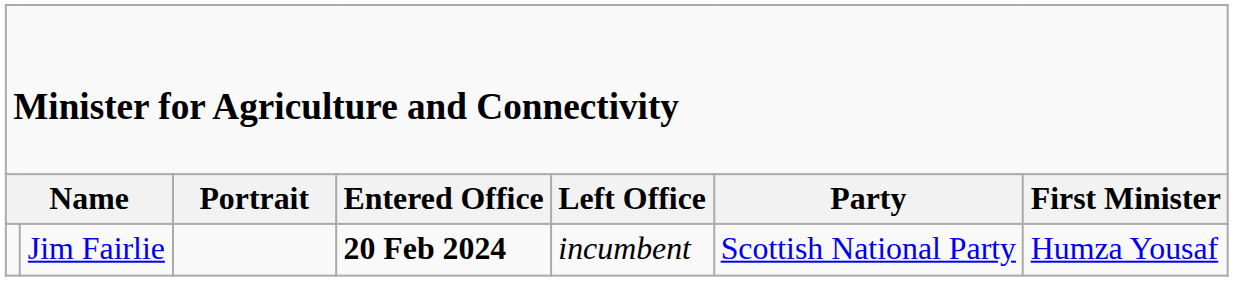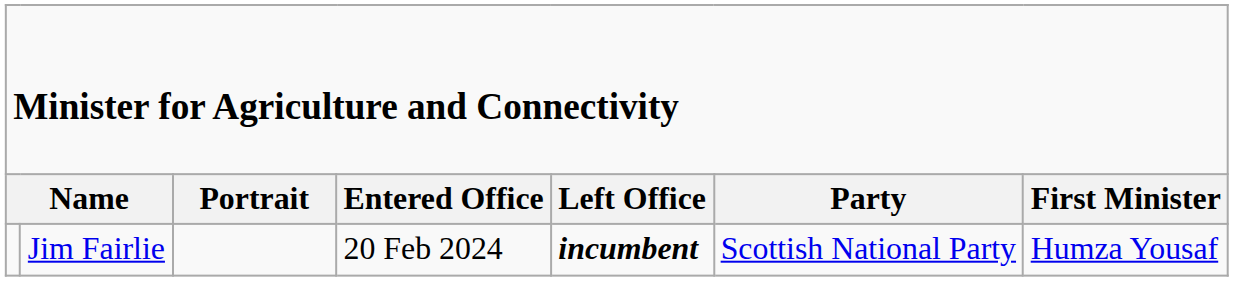(425, 249) bold -> (423, 249) normal
(625, 249) normal -> (628, 249) bold
